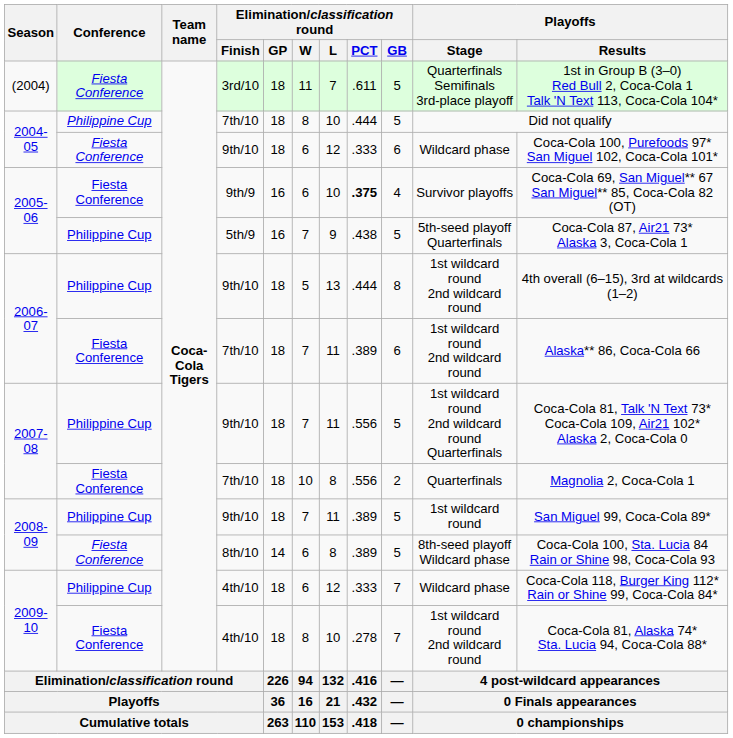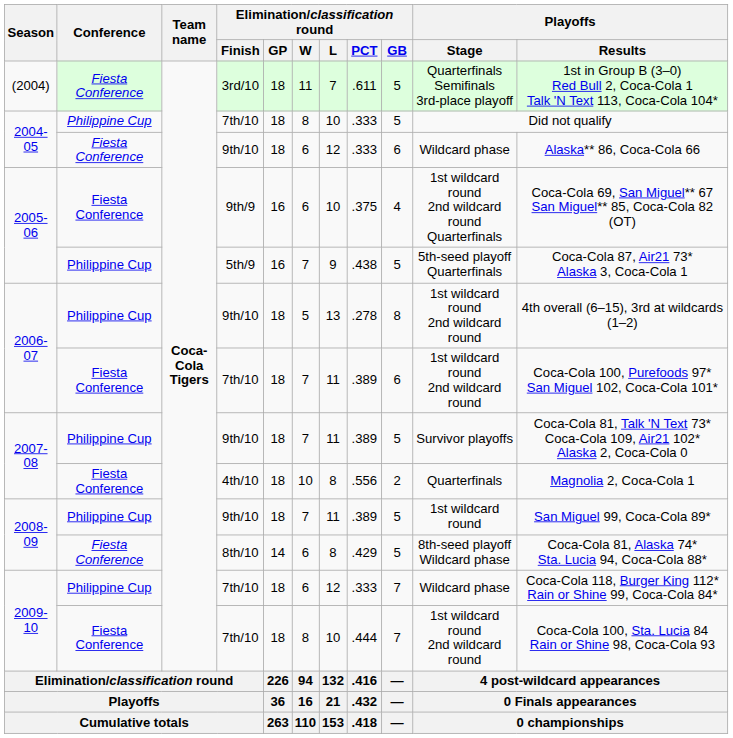(364, 121) .444 -> (364, 121) .333
(622, 149) Coca-Cola 100, Purefoods 97* San Miguel 102, Coca-Cola 101* -> (622, 149) Alaska** 86, Coca-Cola 66
(364, 192) bold -> (364, 207) normal
(465, 192) Survivor playoffs -> (465, 207) 1st wildcard round 2nd wildcard round Quarterfinals
(364, 286) .444 -> (364, 315) .278
(622, 351) Alaska** 86, Coca-Cola 66 -> (622, 380) Coca-Cola 100, Purefoods 97* San Miguel 102, Coca-Cola 101*
(364, 423) .556 -> (364, 438) .389
(465, 423) 1st wildcard round 2nd wildcard round Quarterfinals -> (465, 438) Survivor playoffs
(240, 481) 7th/10 -> (240, 481) 4th/10
(364, 552) .389 -> (364, 552) .429
(622, 552) Coca-Cola 100, Sta. Lucia 84 Rain or Shine 98, Coca-Cola 93 -> (622, 552) Coca-Cola 81, Alaska 74* Sta. Lucia 94, Coca-Cola 88*
(240, 587) 4th/10 -> (240, 587) 7th/10
(240, 638) 4th/10 -> (240, 638) 7th/10
(364, 638) .278 -> (364, 638) .444
(622, 638) Coca-Cola 81, Alaska 74* Sta. Lucia 94, Coca-Cola 88* -> (622, 638) Coca-Cola 100, Sta. Lucia 84 Rain or Shine 98, Coca-Cola 93
